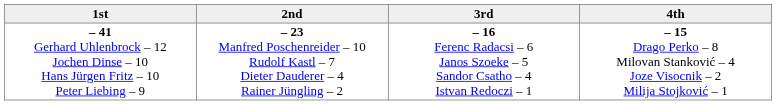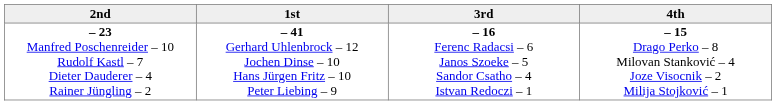columns swapped: (100, 13) <-> (292, 13)
